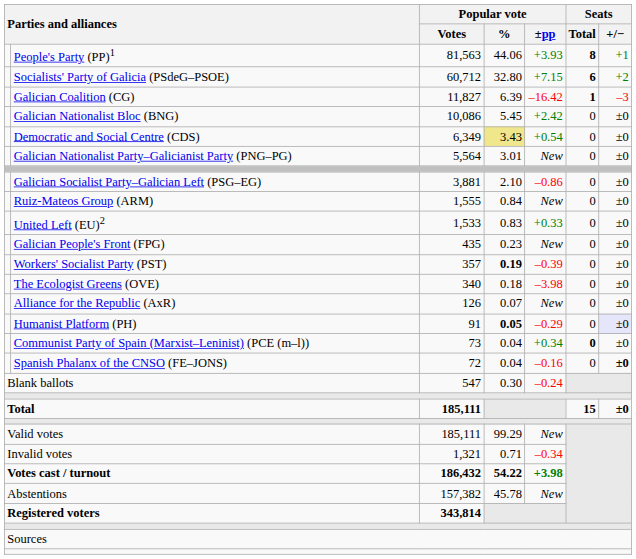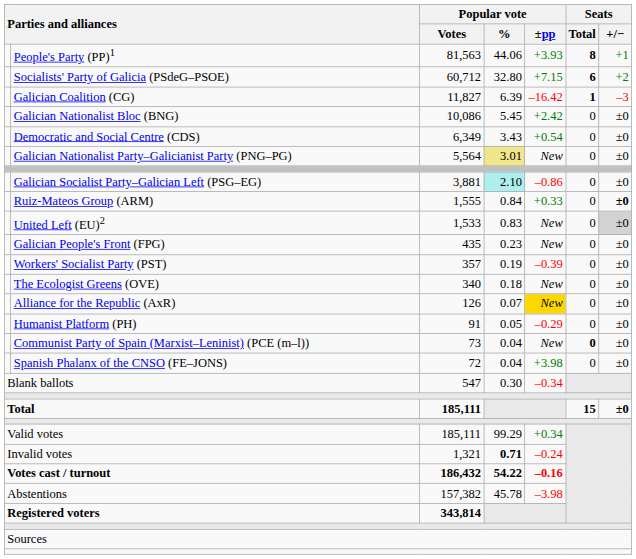(511, 136) khaki background -> (511, 136) no background
(511, 156) no background -> (511, 156) khaki background
(511, 181) no background -> (511, 181) paleturquoise background
(552, 201) New -> (548, 201) +0.33
(622, 201) normal -> (622, 201) bold
(548, 223) +0.33 -> (552, 223) New
(622, 223) no background -> (622, 223) lightgrey background
(511, 264) bold -> (511, 264) normal
(549, 284) –3.98 -> (552, 284) New
(552, 303) no background -> (552, 303) gold background
(511, 323) bold -> (511, 323) normal
(622, 323) lavender background -> (622, 323) no background
(548, 343) +0.34 -> (552, 343) New
(549, 363) –0.16 -> (548, 363) +3.98
(622, 363) bold -> (622, 363) normal
(549, 383) –0.24 -> (549, 383) –0.34
(552, 434) New -> (548, 434) +0.34
(511, 454) normal -> (511, 454) bold
(549, 454) –0.34 -> (549, 454) –0.24
(548, 473) +3.98 -> (549, 473) –0.16
(552, 493) New -> (549, 493) –3.98
